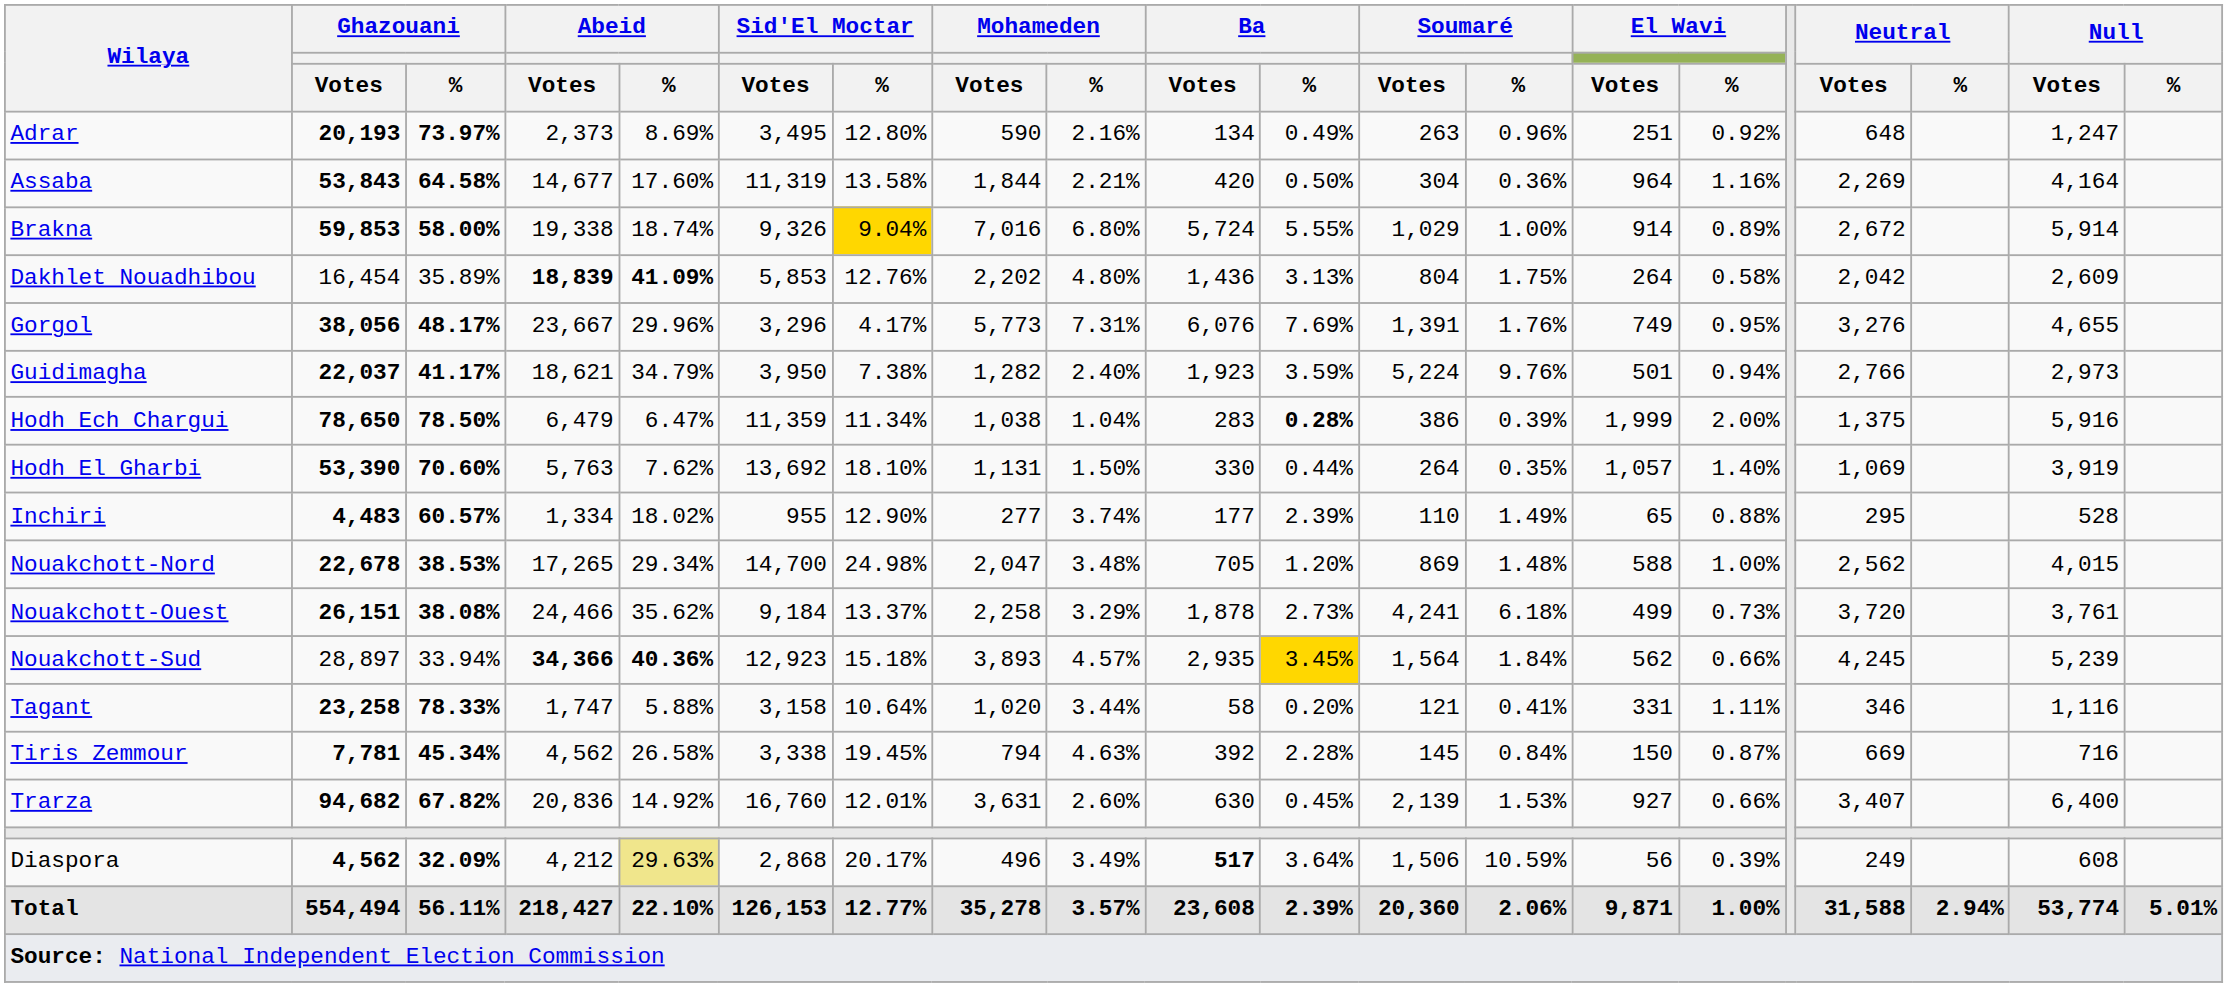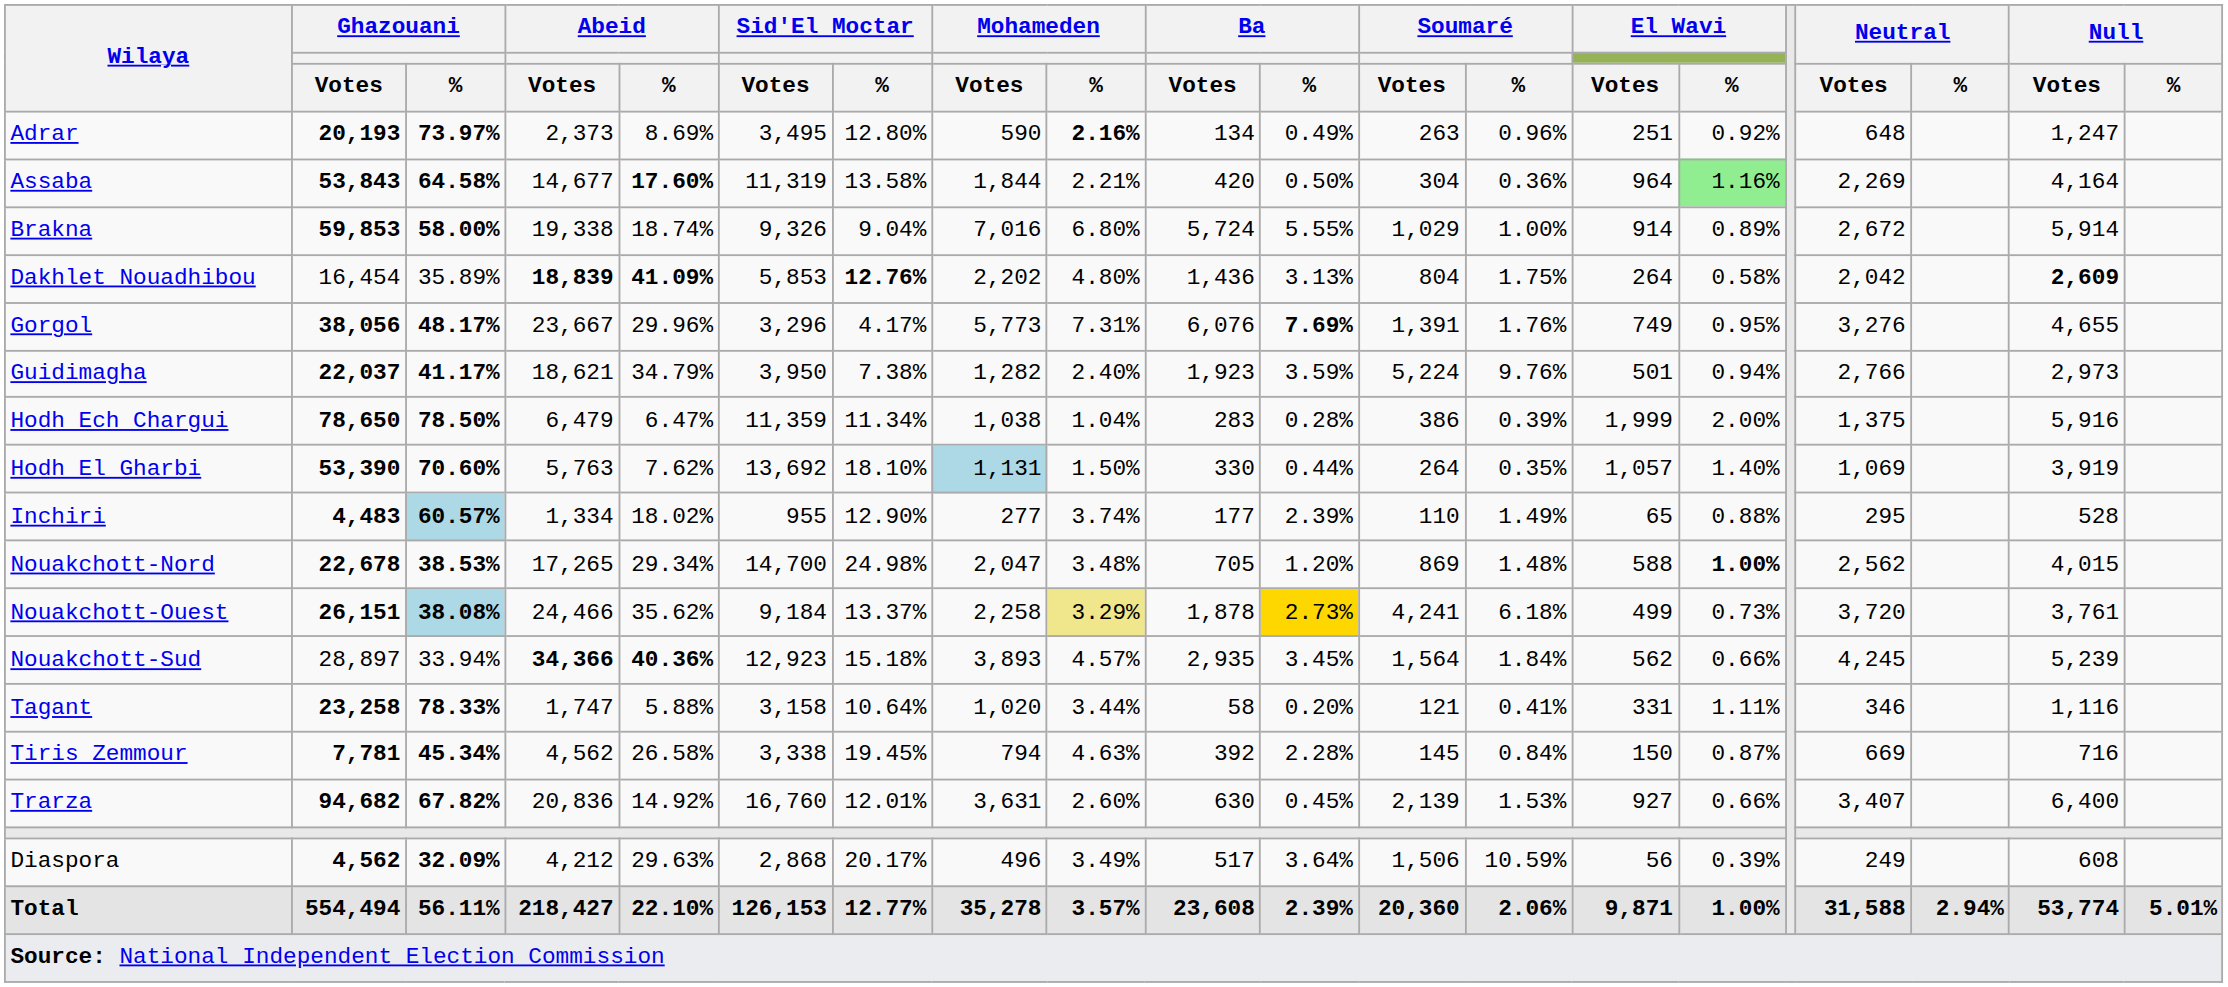(1106, 136) normal -> (1106, 136) bold
(672, 183) normal -> (672, 183) bold
(1746, 183) no background -> (1746, 183) lightgreen background
(892, 231) gold background -> (892, 231) no background
(885, 279) normal -> (885, 279) bold
(2085, 279) normal -> (2085, 279) bold
(1319, 326) normal -> (1319, 326) bold
(1319, 422) bold -> (1319, 422) normal
(1007, 470) no background -> (1007, 470) lightblue background
(459, 517) no background -> (459, 517) lightblue background
(1746, 565) normal -> (1746, 565) bold
(459, 613) no background -> (459, 613) lightblue background
(1106, 613) no background -> (1106, 613) khaki background
(1319, 613) no background -> (1319, 613) gold background
(1319, 660) gold background -> (1319, 660) no background
(672, 862) khaki background -> (672, 862) no background
(1234, 862) bold -> (1234, 862) normal
